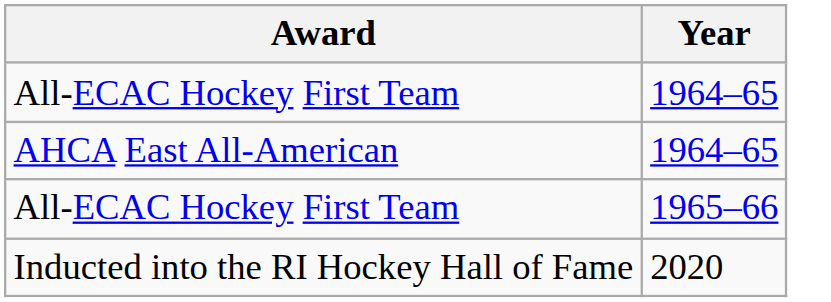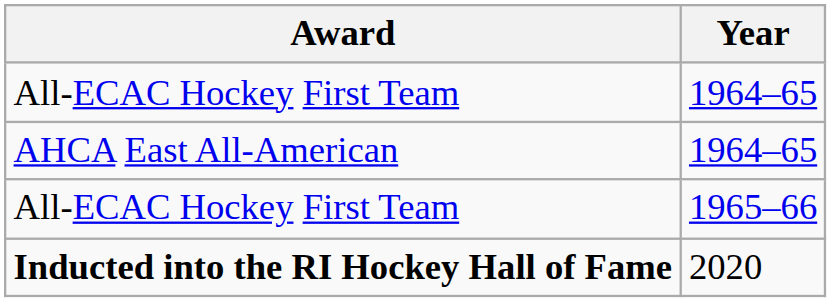(323, 265) normal -> (343, 265) bold
